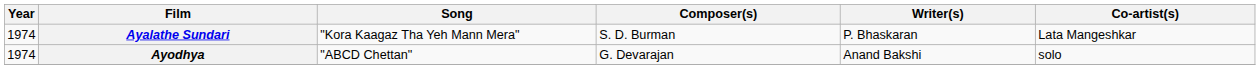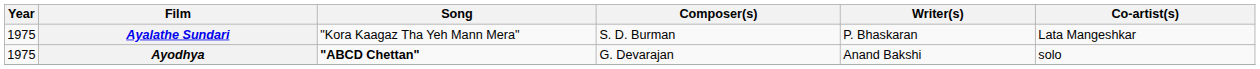(21, 34) 1974 -> (21, 34) 1975
(21, 54) 1974 -> (21, 54) 1975
(366, 54) normal -> (370, 54) bold
